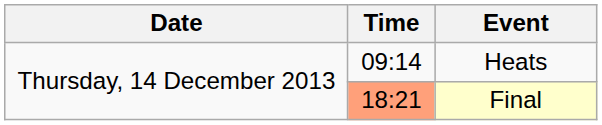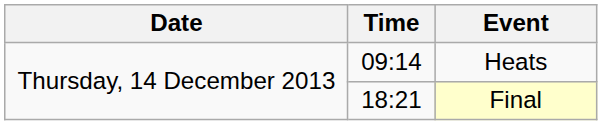(391, 100) lightsalmon background -> (391, 100) no background
